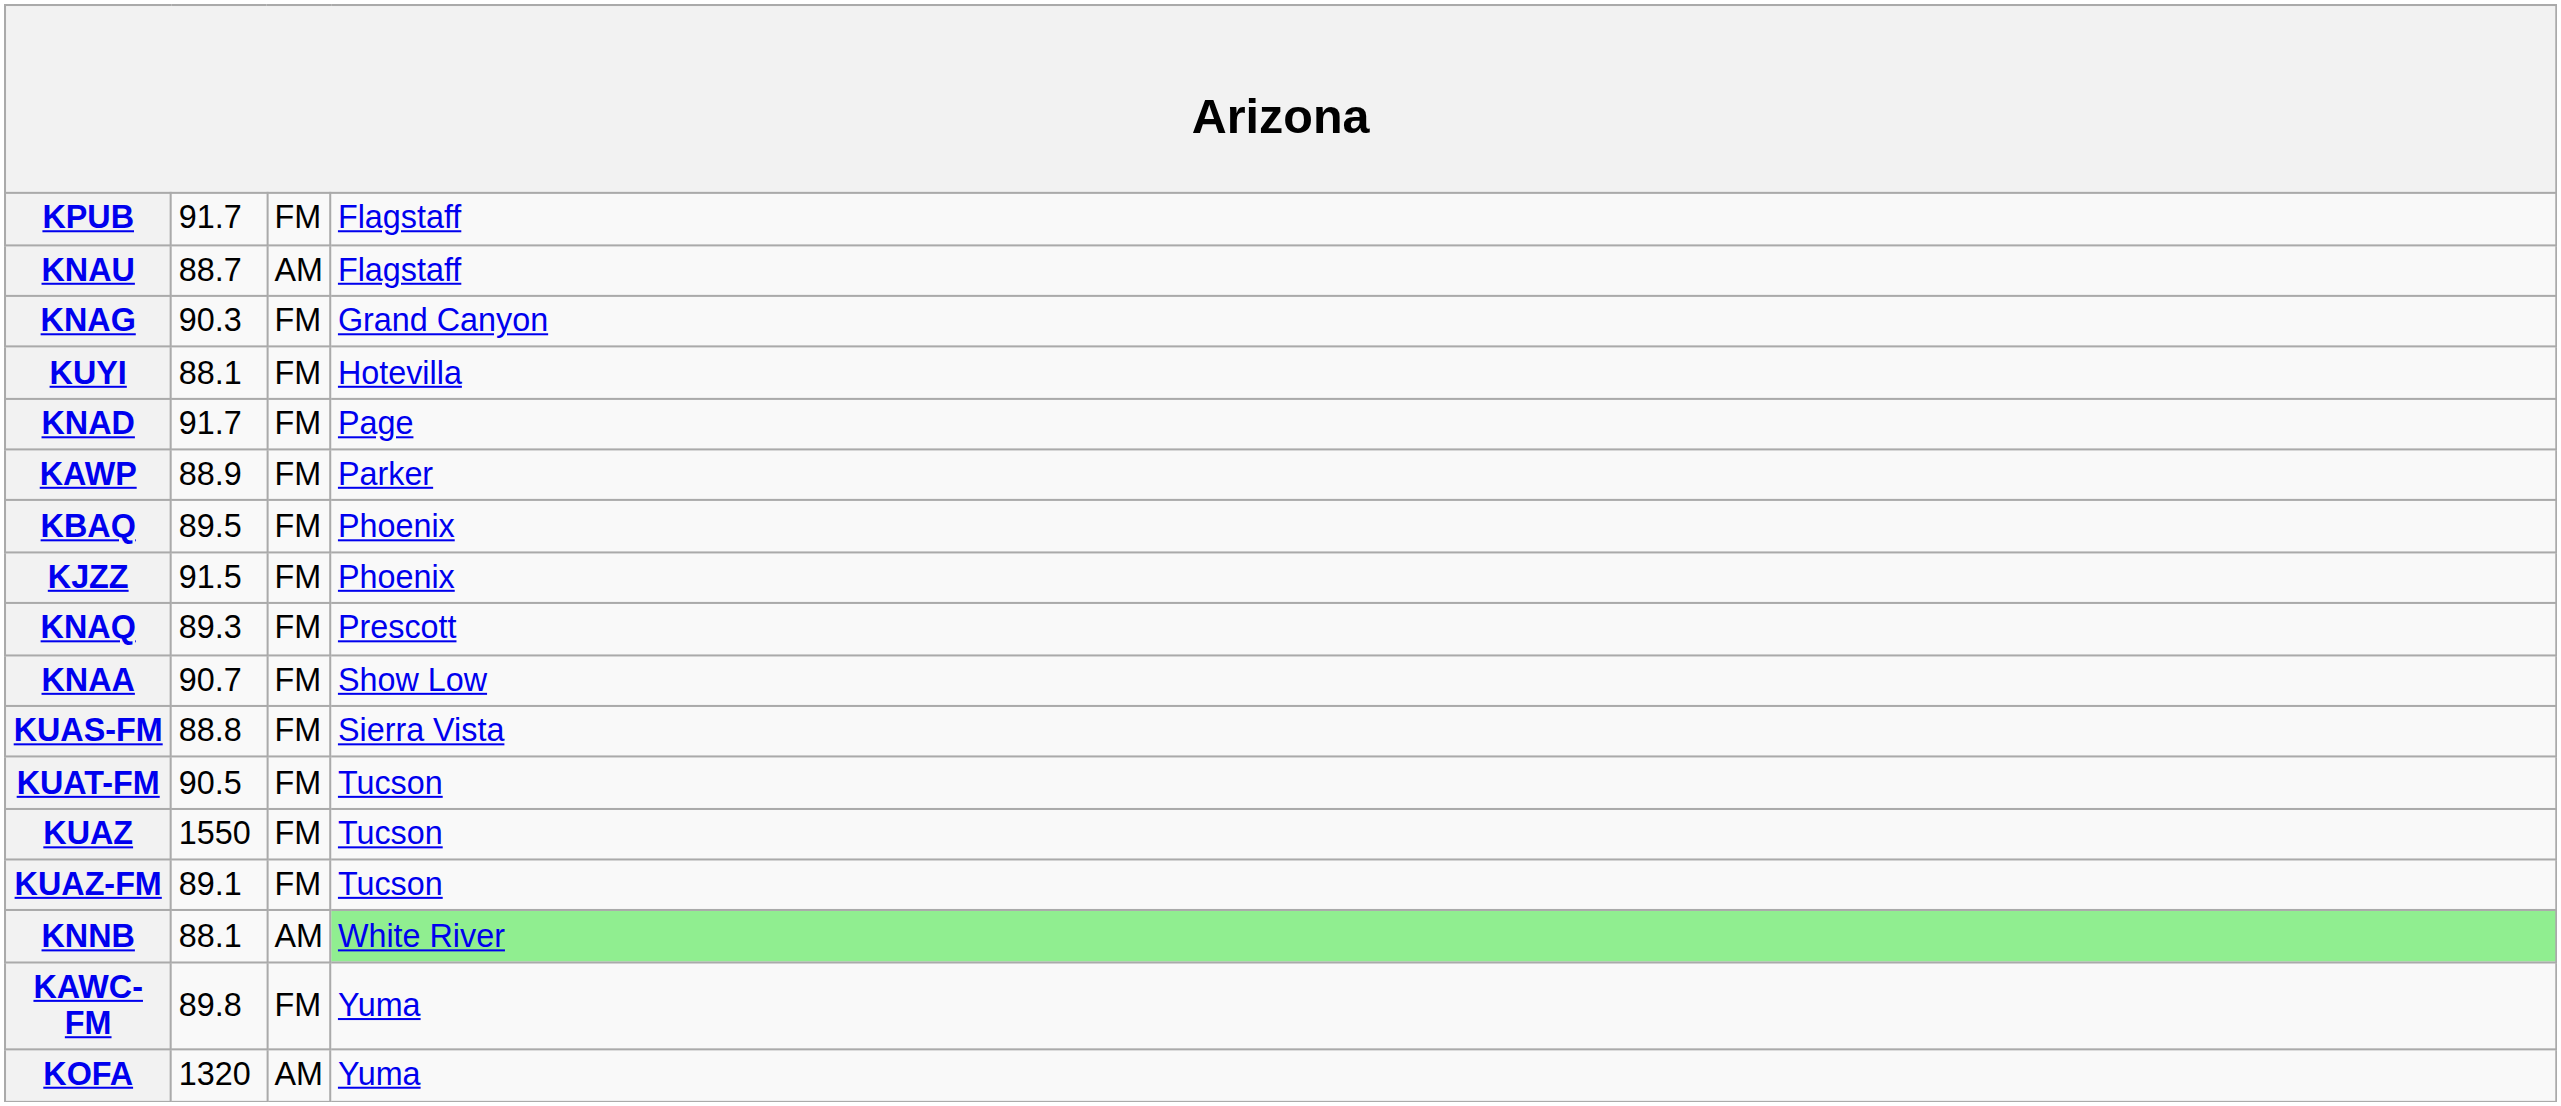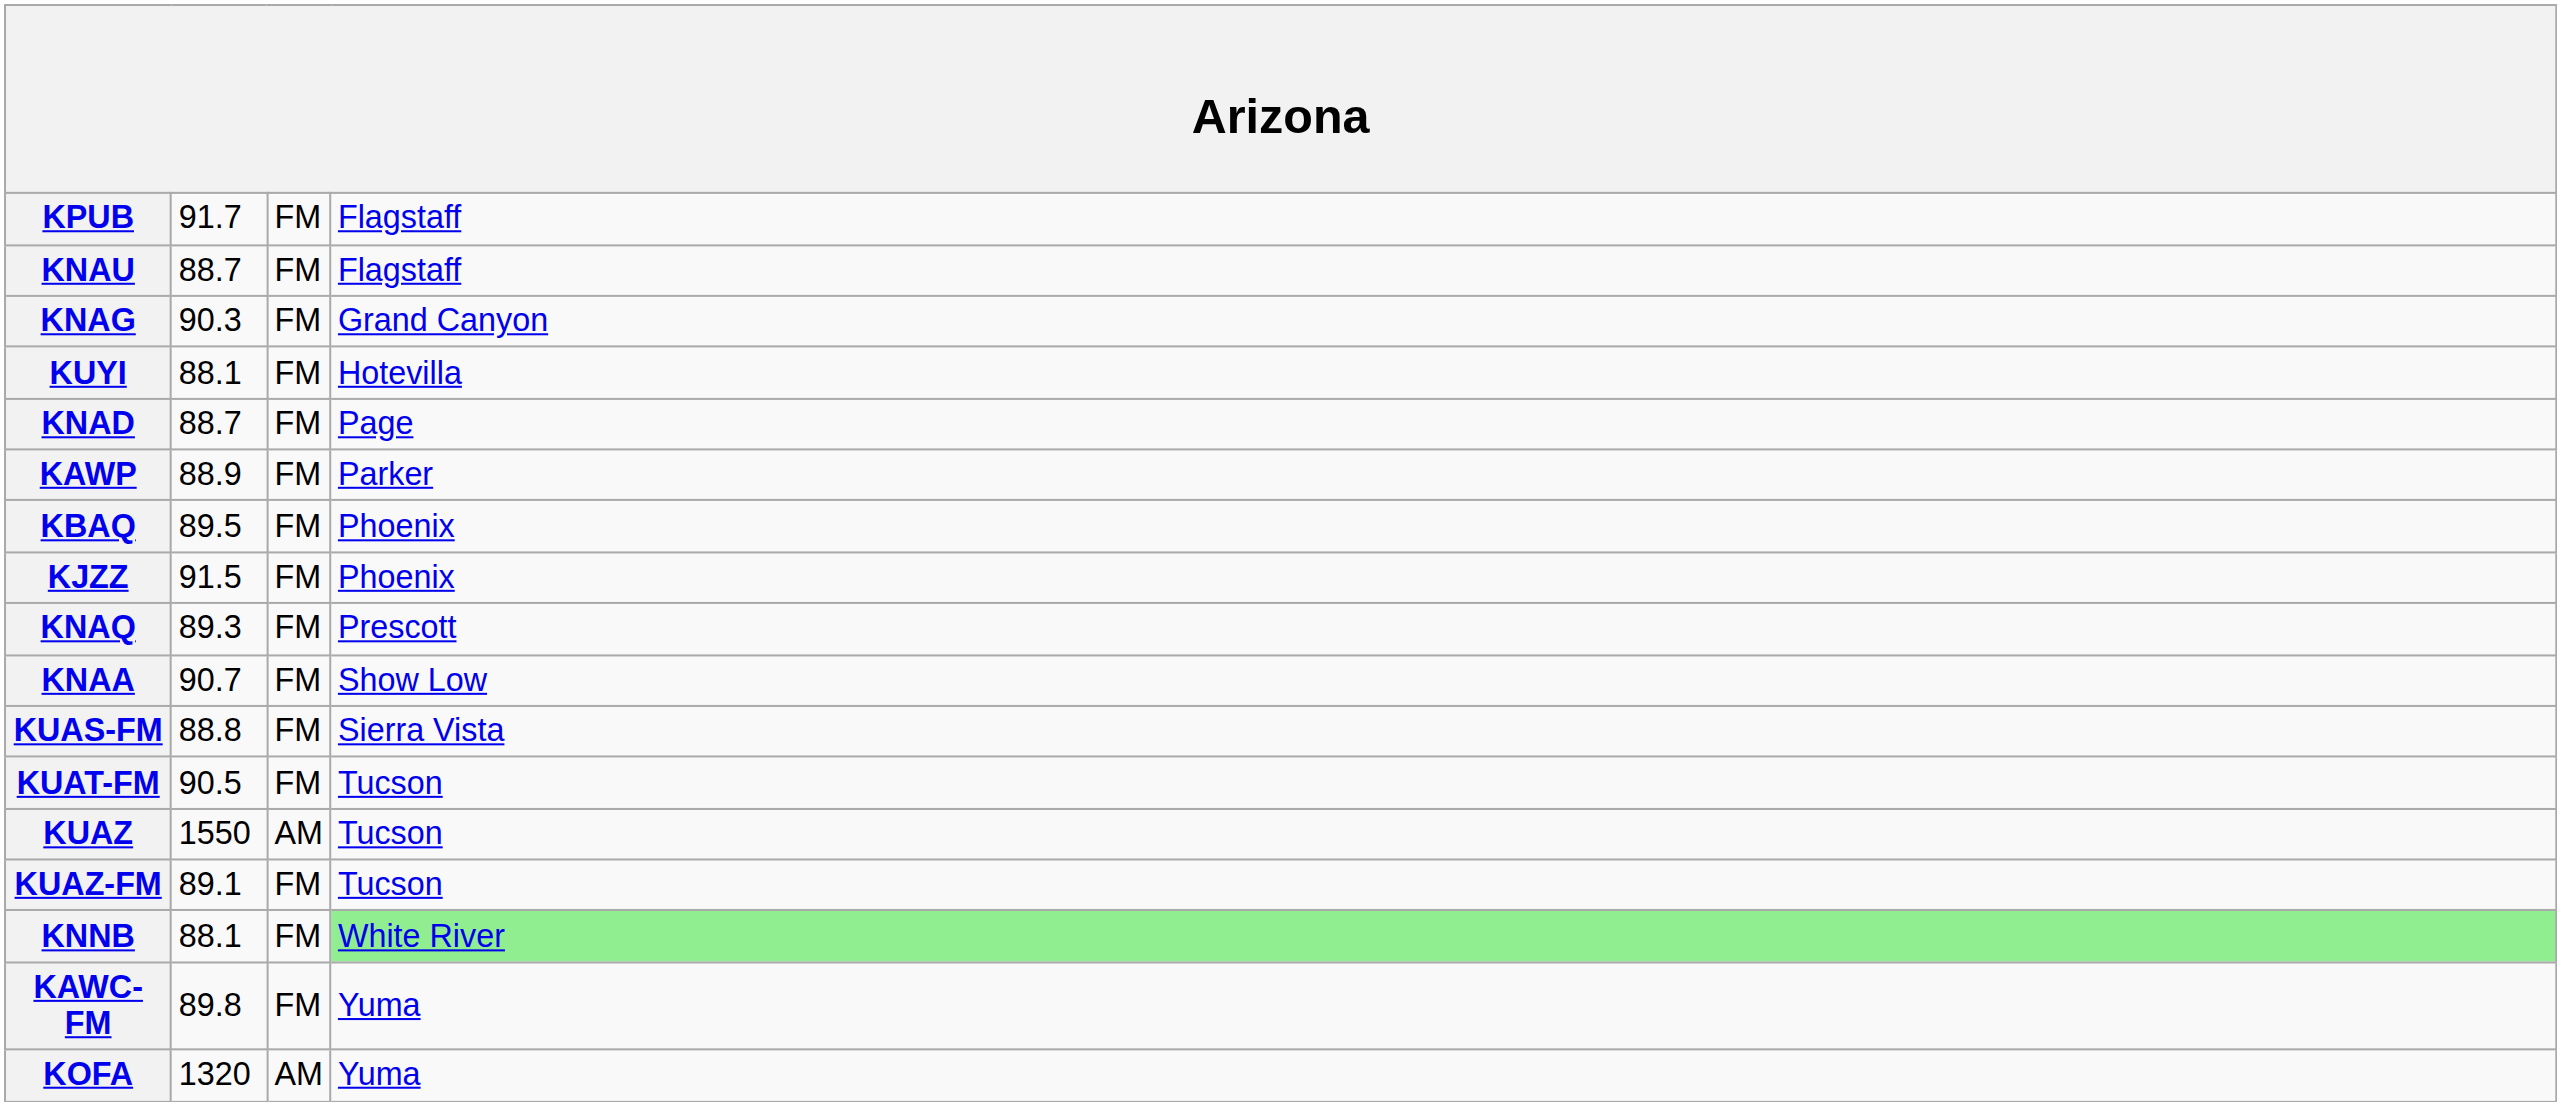(299, 269) AM -> (298, 269) FM
(210, 423) 91.7 -> (210, 423) 88.7
(298, 833) FM -> (299, 833) AM
(299, 935) AM -> (298, 935) FM
